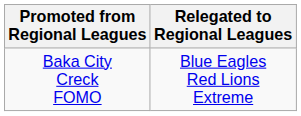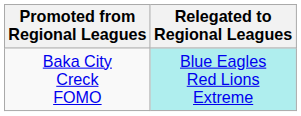(223, 79) no background -> (223, 79) paleturquoise background
